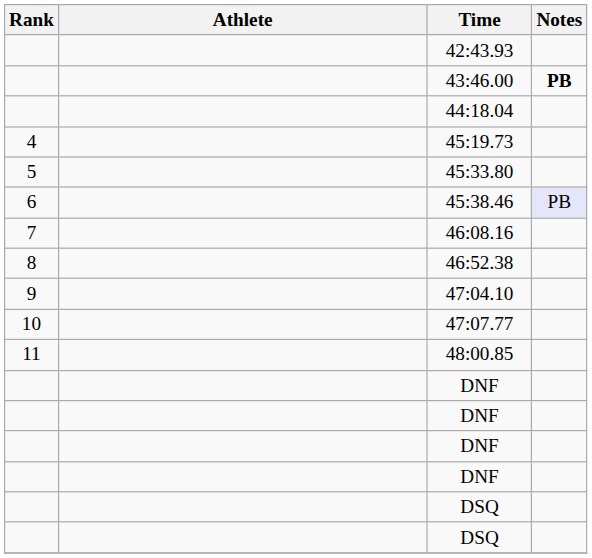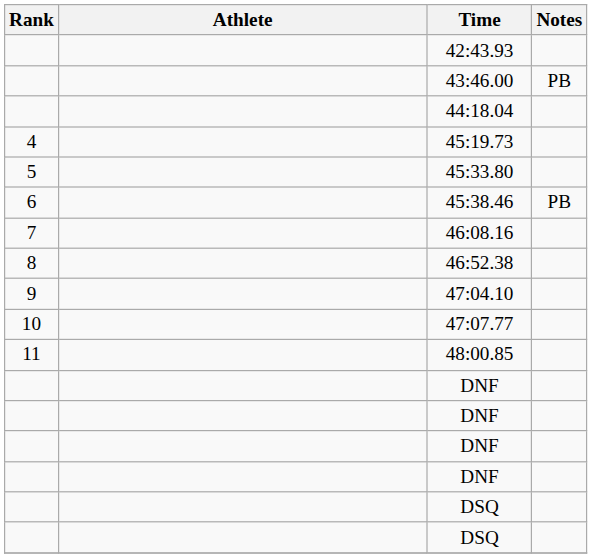(559, 80) bold -> (559, 80) normal
(559, 202) lavender background -> (559, 202) no background
